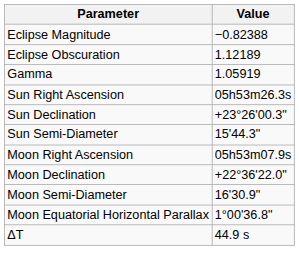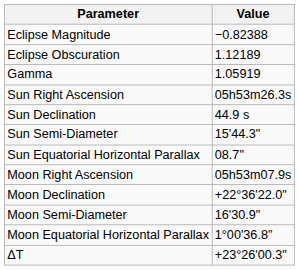(251, 114) +23°26'00.3" -> (232, 114) 44.9 s
+ row: (104, 154)
(232, 235) 44.9 s -> (251, 255) +23°26'00.3"
